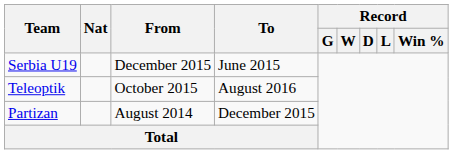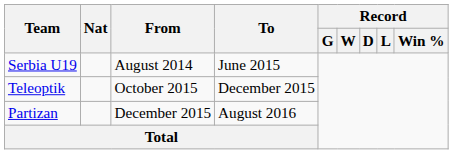(163, 64) December 2015 -> (154, 64) August 2014
(257, 88) August 2016 -> (266, 88) December 2015
(154, 112) August 2014 -> (163, 112) December 2015
(266, 112) December 2015 -> (257, 112) August 2016
